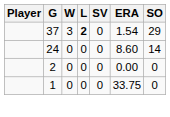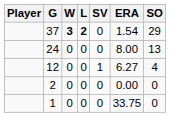(70, 31) normal -> (70, 31) bold
(127, 49) 8.60 -> (127, 49) 8.00
(155, 49) 14 -> (155, 49) 13
+ row: (53, 67)
